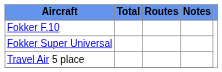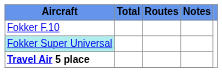(60, 43) no background -> (60, 43) paleturquoise background
(46, 59) normal -> (48, 59) bold
